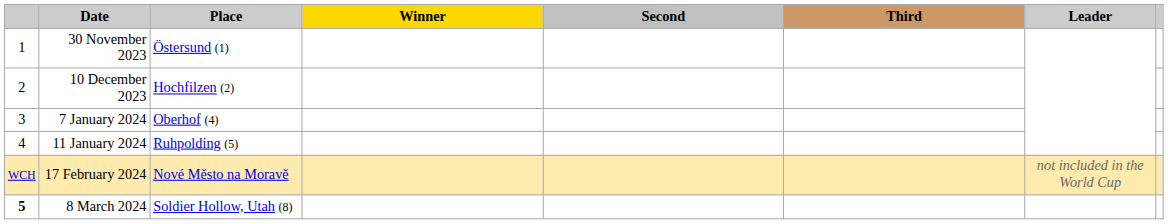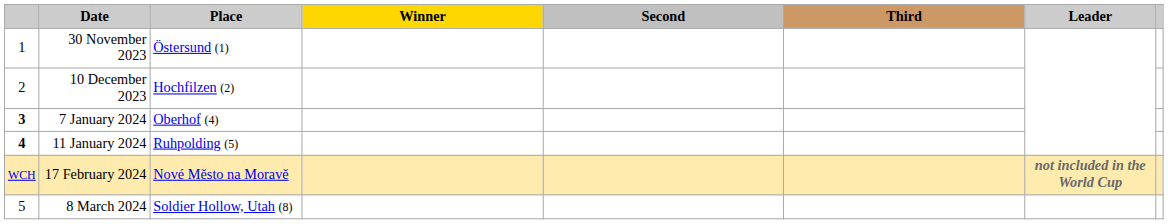(22, 119) normal -> (22, 119) bold
(22, 142) normal -> (22, 142) bold
(1090, 174) normal -> (1090, 174) bold
(22, 206) bold -> (22, 206) normal
